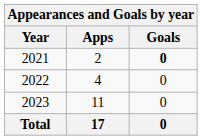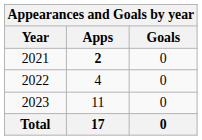(98, 59) normal -> (98, 59) bold
(163, 59) bold -> (163, 59) normal
